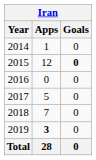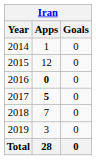(76, 63) bold -> (76, 63) normal
(46, 79) normal -> (46, 79) bold
(46, 96) normal -> (46, 96) bold
(46, 130) bold -> (46, 130) normal
